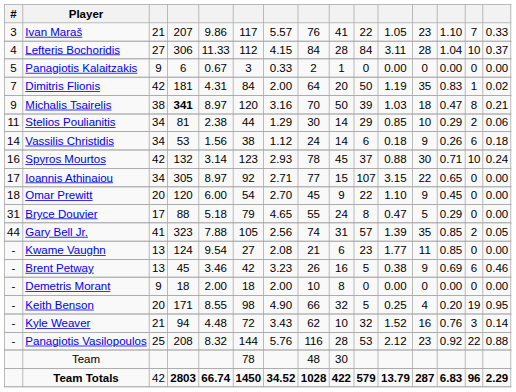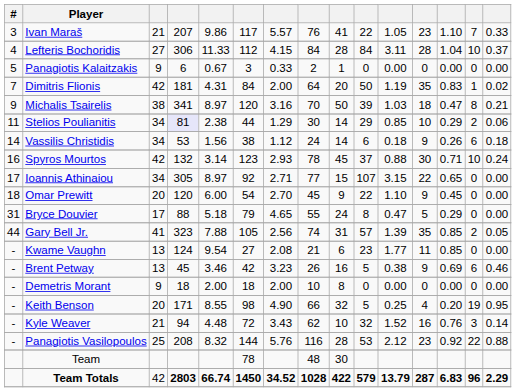(183, 105) bold -> (183, 105) normal
(183, 123) no background -> (183, 123) lavender background
